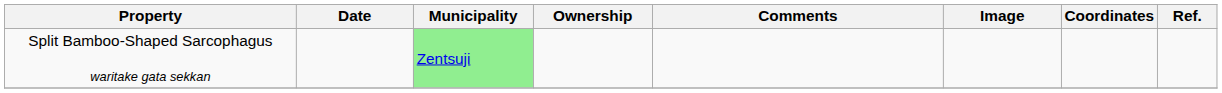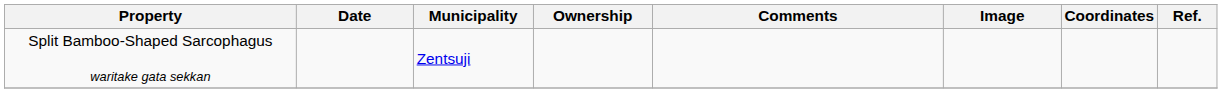(444, 58) lightgreen background -> (444, 58) no background
